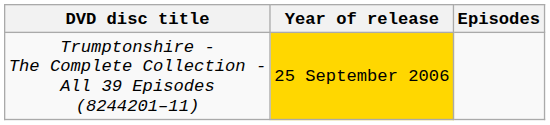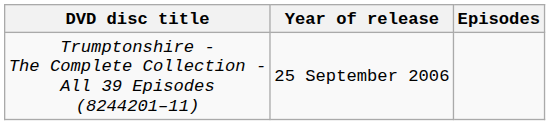(362, 76) gold background -> (362, 76) no background
